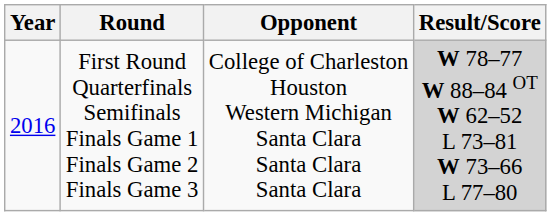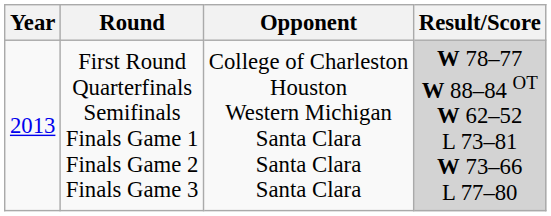(33, 125) 2016 -> (33, 125) 2013
